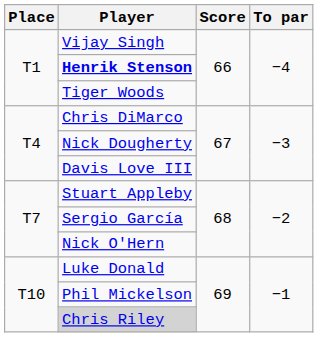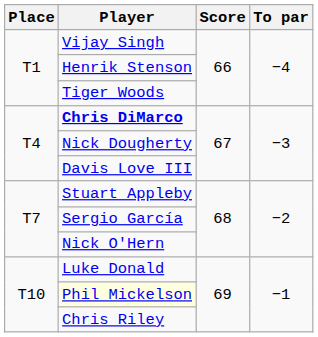(127, 68) bold -> (127, 68) normal
(122, 118) normal -> (122, 118) bold
(127, 295) no background -> (127, 295) lightyellow background
(113, 320) lightgrey background -> (113, 320) no background
